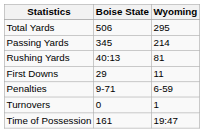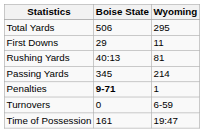rows swapped: (38, 43) <-> (32, 74)
(106, 89) normal -> (106, 89) bold
(163, 89) 6-59 -> (156, 89) 1
(156, 105) 1 -> (163, 105) 6-59
